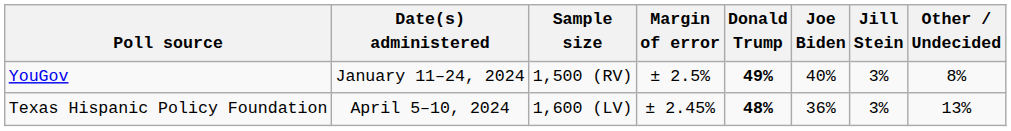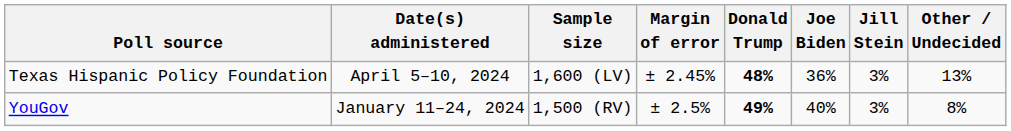rows swapped: (168, 108) <-> (39, 76)
